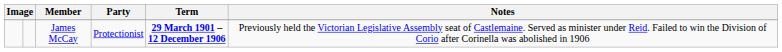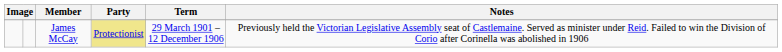(118, 33) no background -> (118, 33) khaki background
(187, 33) bold -> (186, 33) normal
